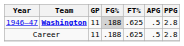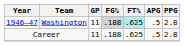(64, 23) bold -> (64, 23) normal
(134, 23) no background -> (134, 23) paleturquoise background
